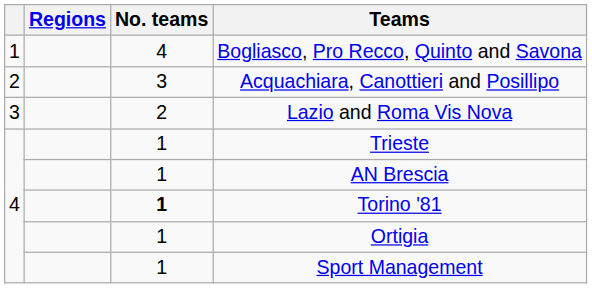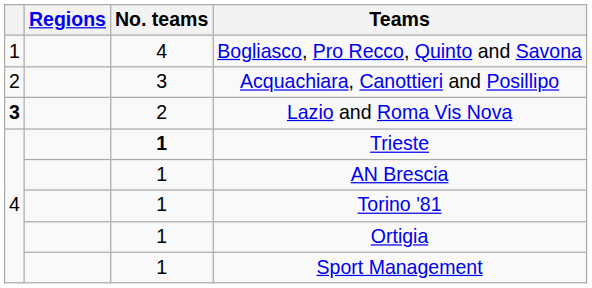(15, 112) normal -> (15, 112) bold
(162, 143) normal -> (162, 143) bold
(162, 205) bold -> (162, 205) normal
